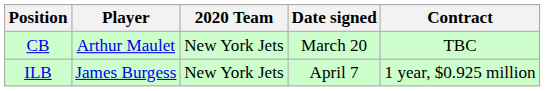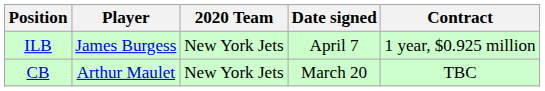rows swapped: (38, 72) <-> (38, 45)
